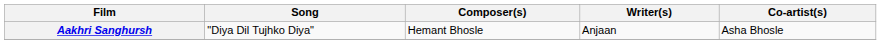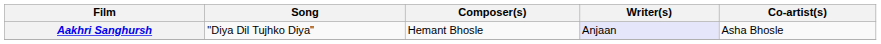(599, 30) no background -> (599, 30) lavender background
